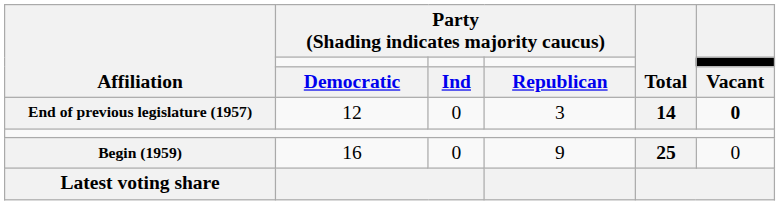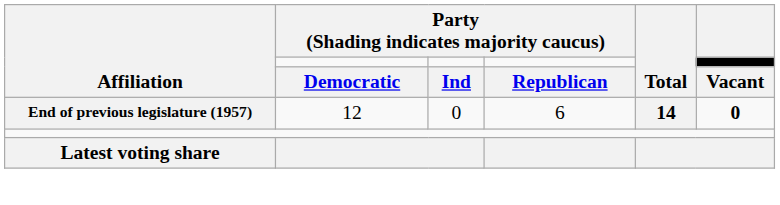(560, 112) 3 -> (560, 112) 6
- row: (140, 152)
